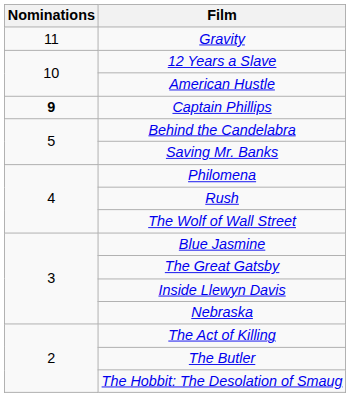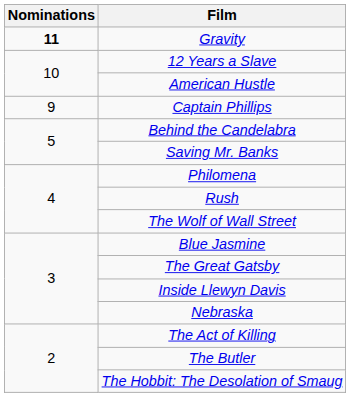(51, 38) normal -> (51, 38) bold
(51, 107) bold -> (51, 107) normal
